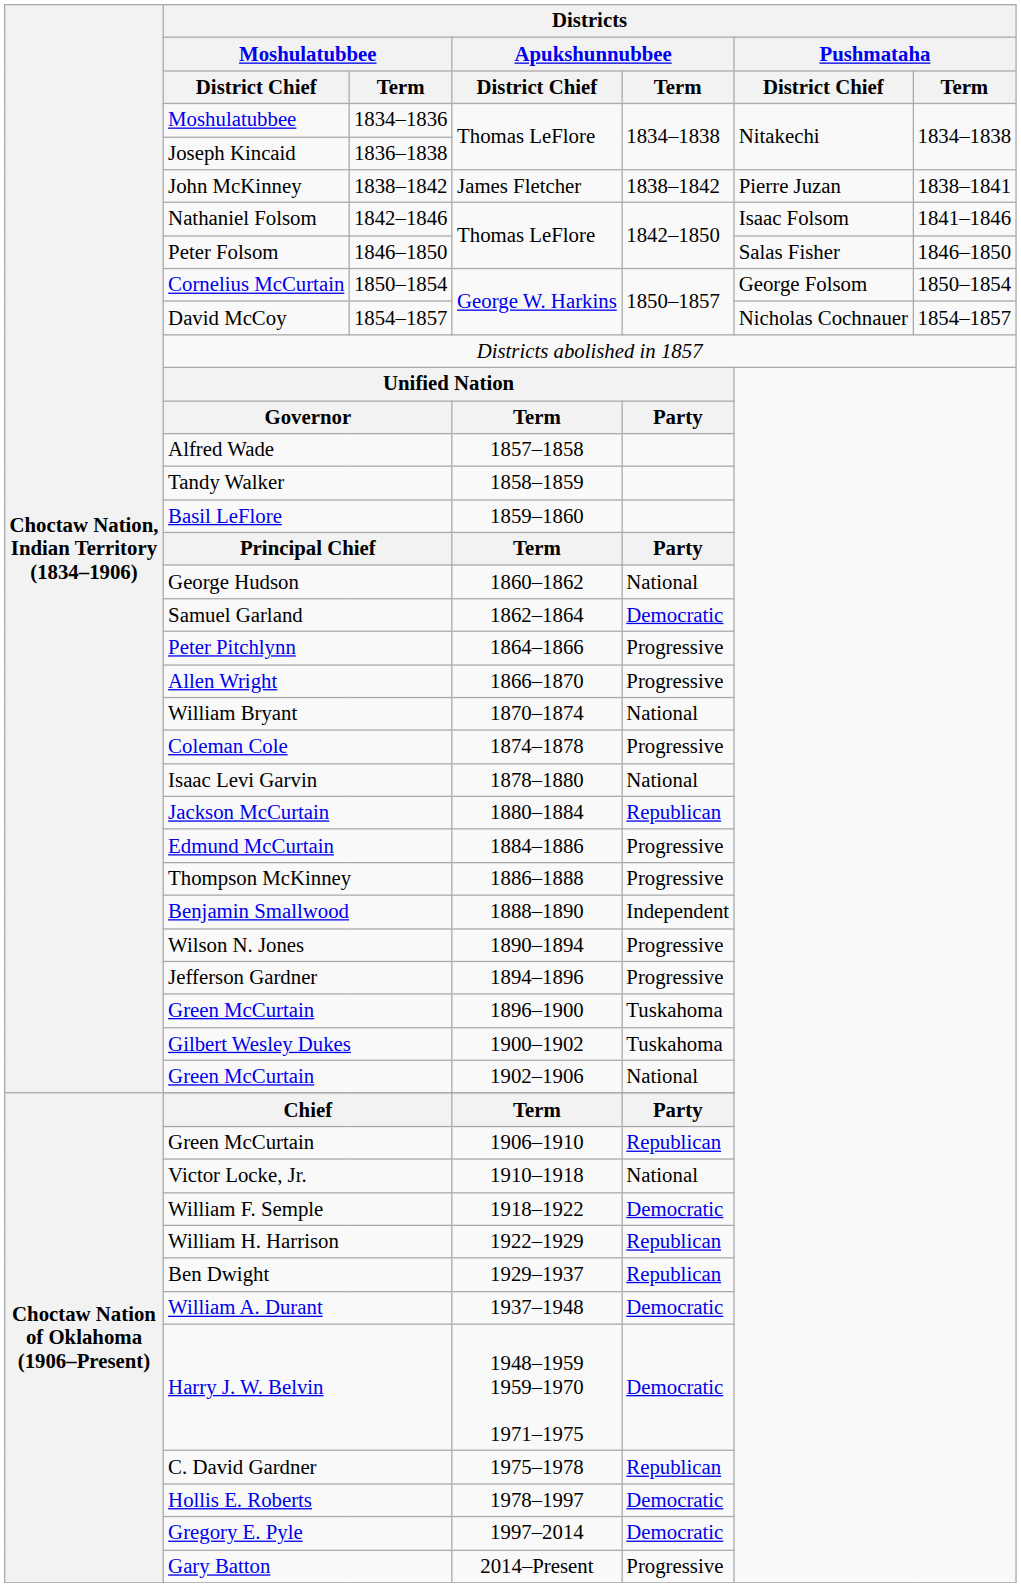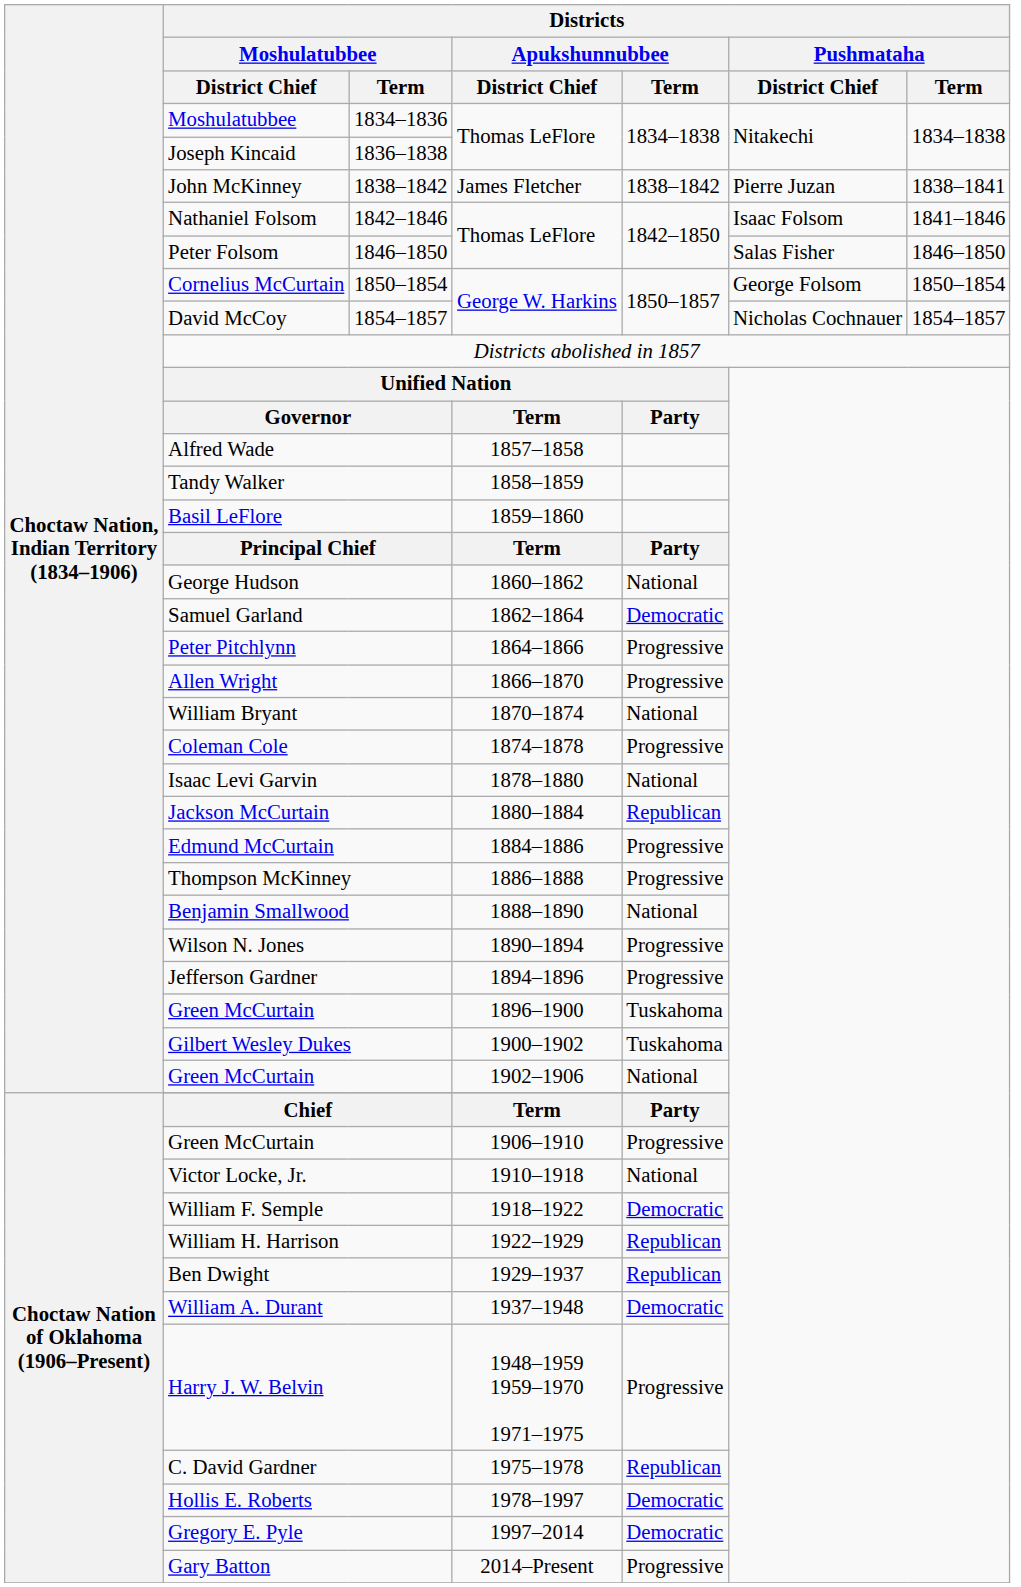(678, 911) Independent -> (662, 911) National
(674, 1142) Republican -> (675, 1142) Progressive
(675, 1387) Democratic -> (675, 1387) Progressive
